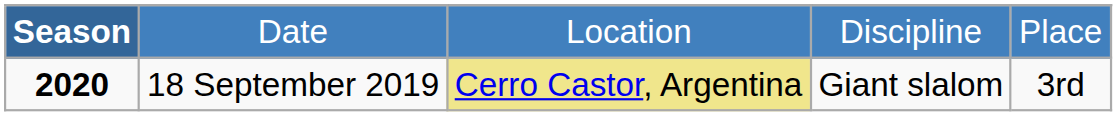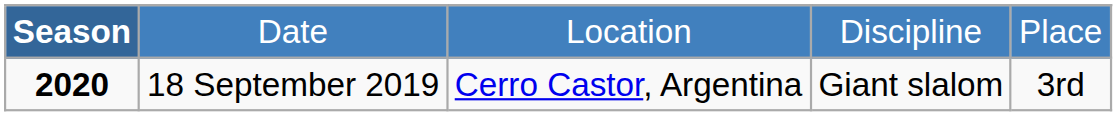(629, 84) khaki background -> (629, 84) no background
